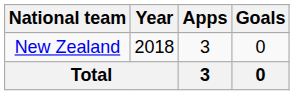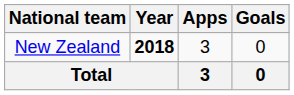(154, 47) normal -> (154, 47) bold
